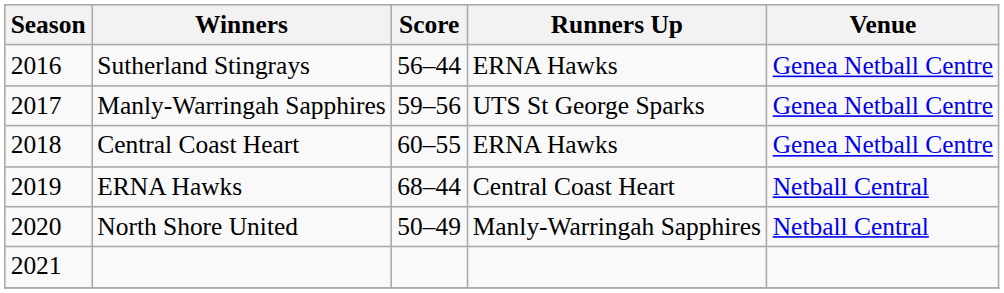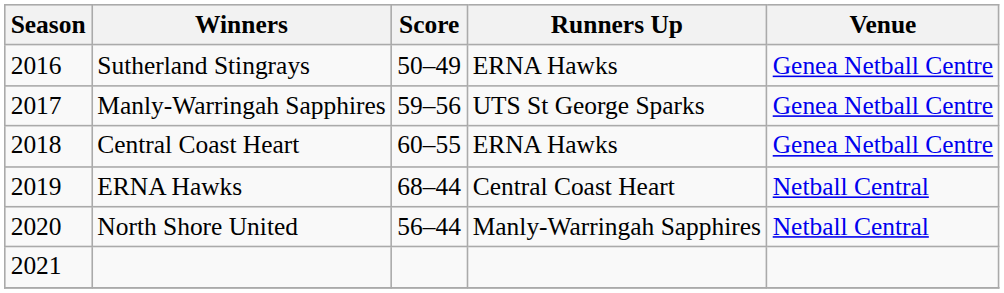(429, 65) 56–44 -> (429, 65) 50–49
(429, 226) 50–49 -> (429, 226) 56–44
